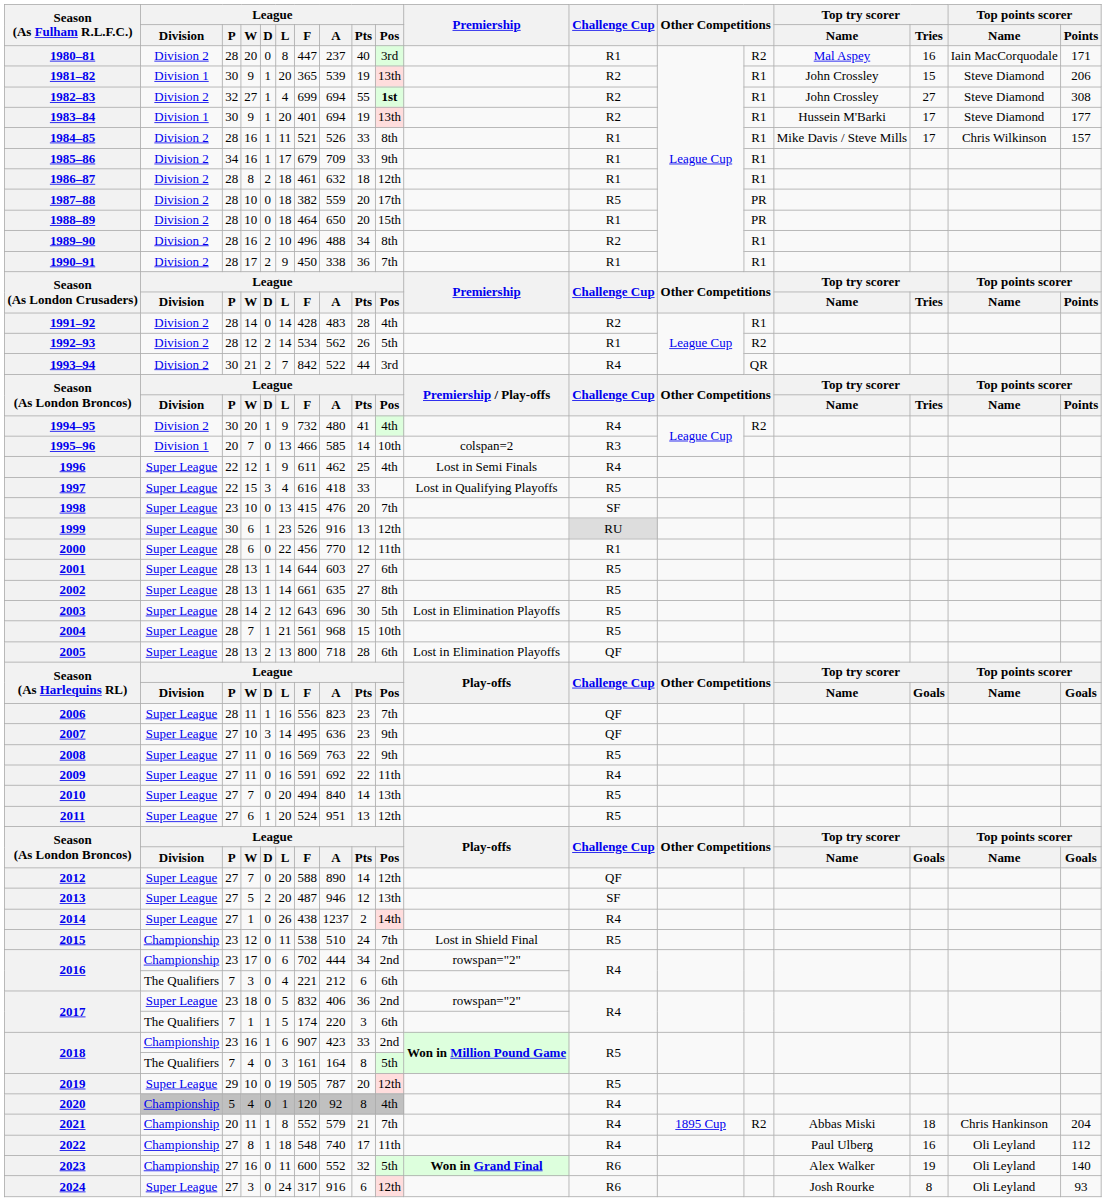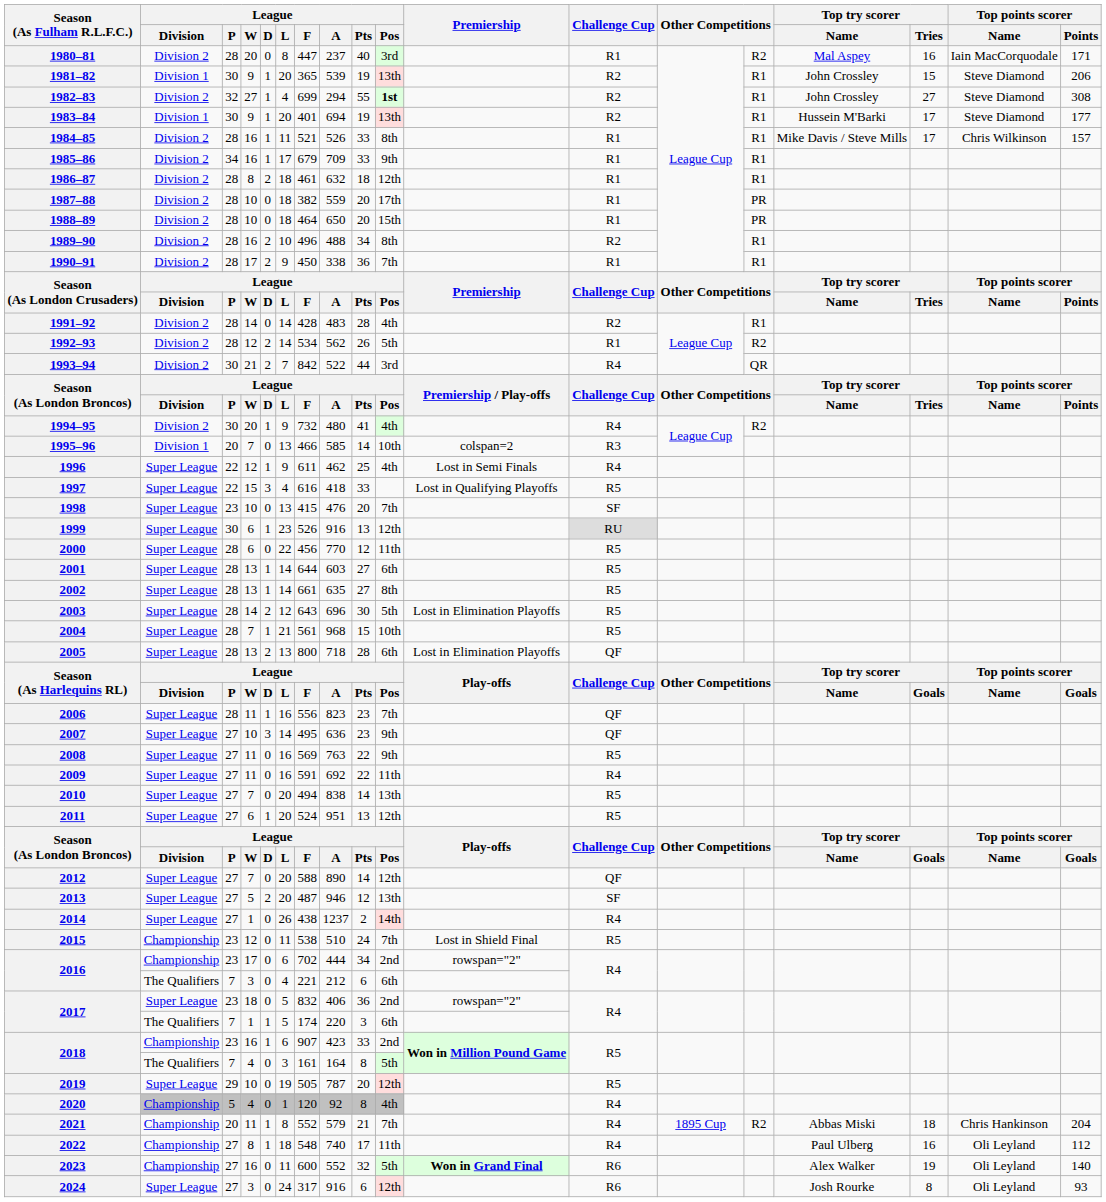(336, 96) 694 -> (336, 96) 294
(613, 199) R5 -> (613, 199) R1
(613, 549) R1 -> (613, 549) R5
(336, 795) 840 -> (336, 795) 838
